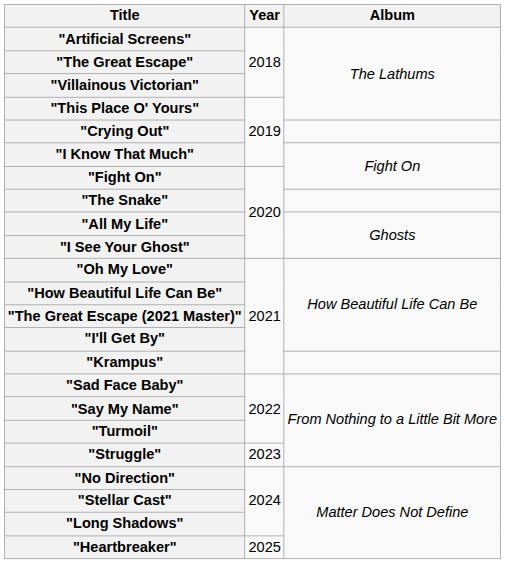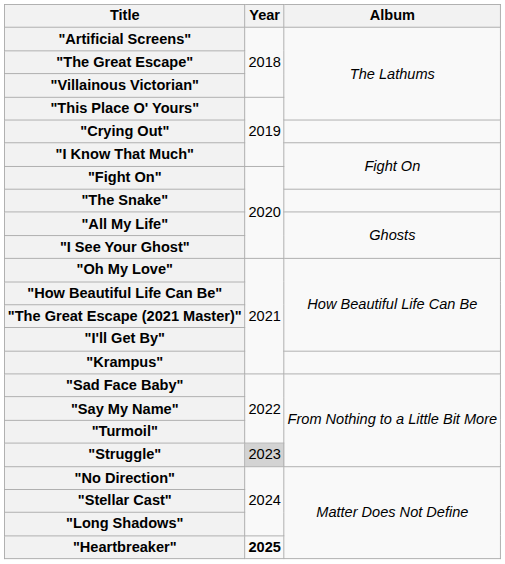(265, 454) no background -> (265, 454) lightgrey background
(265, 547) normal -> (265, 547) bold
